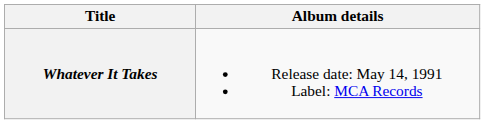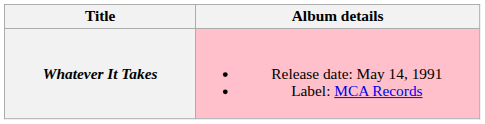(338, 82) no background -> (338, 82) pink background
